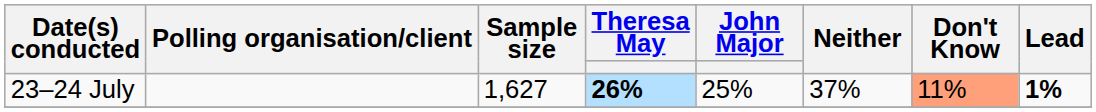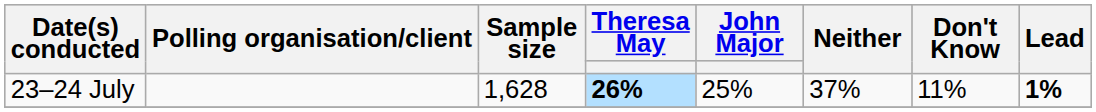(516, 90) 1,627 -> (516, 90) 1,628
(942, 90) lightsalmon background -> (942, 90) no background
